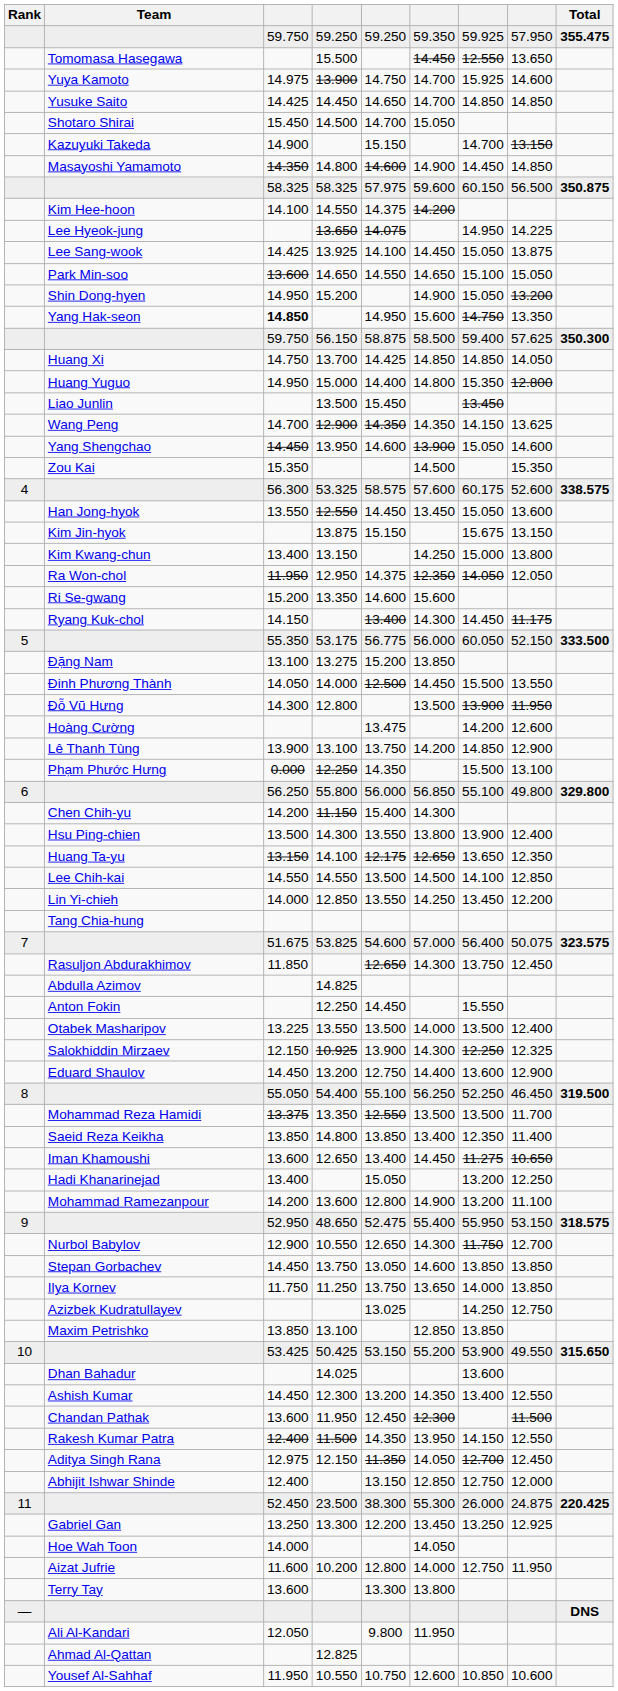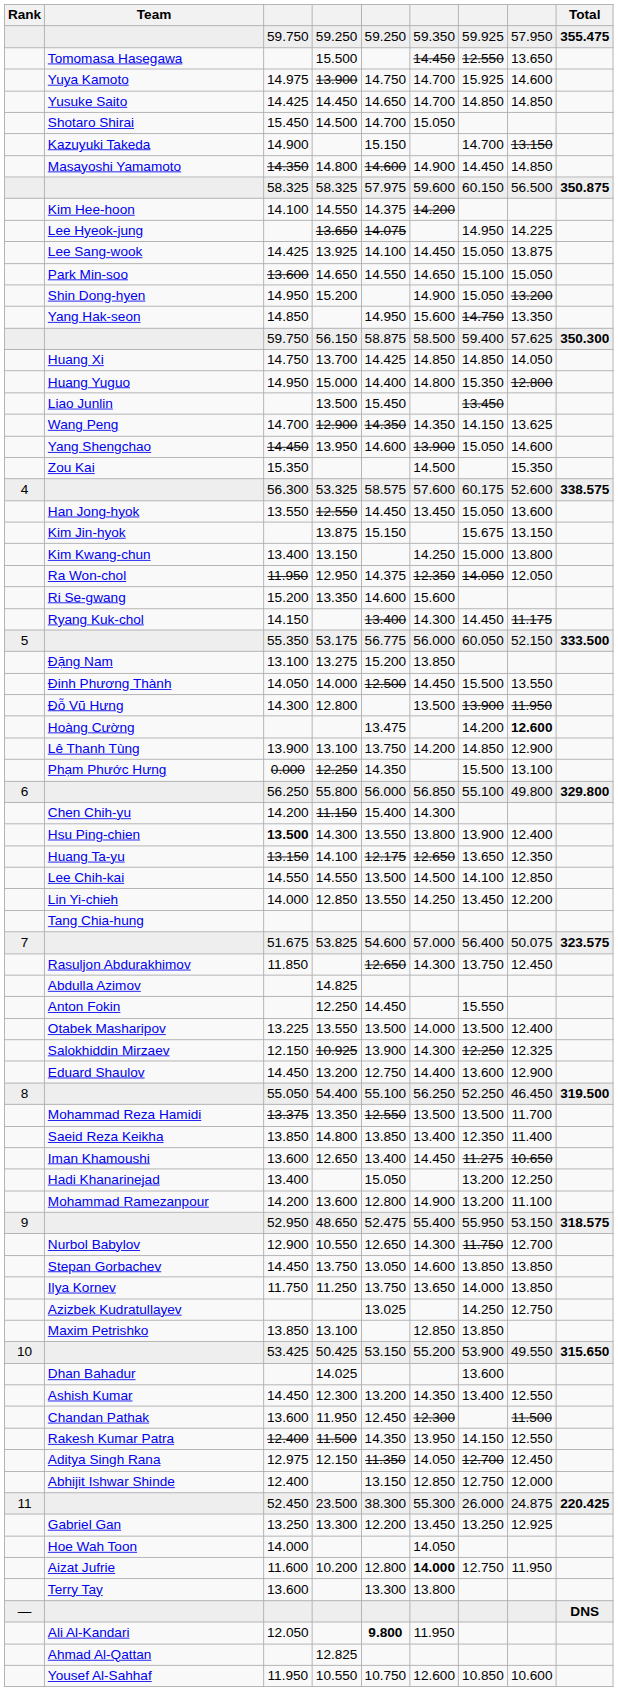(288, 317) bold -> (288, 317) normal
(532, 727) normal -> (532, 727) bold
(288, 834) normal -> (288, 834) bold
(434, 1568) normal -> (434, 1568) bold
(385, 1632) normal -> (385, 1632) bold
